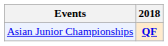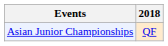(149, 31) bold -> (149, 31) normal
